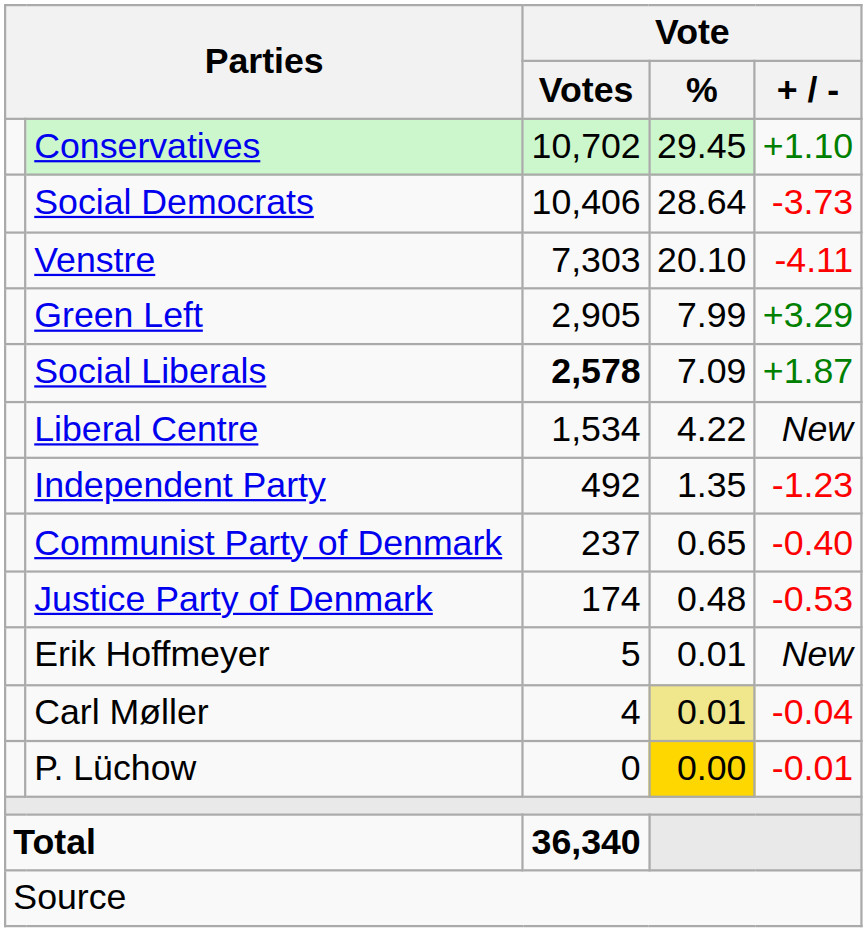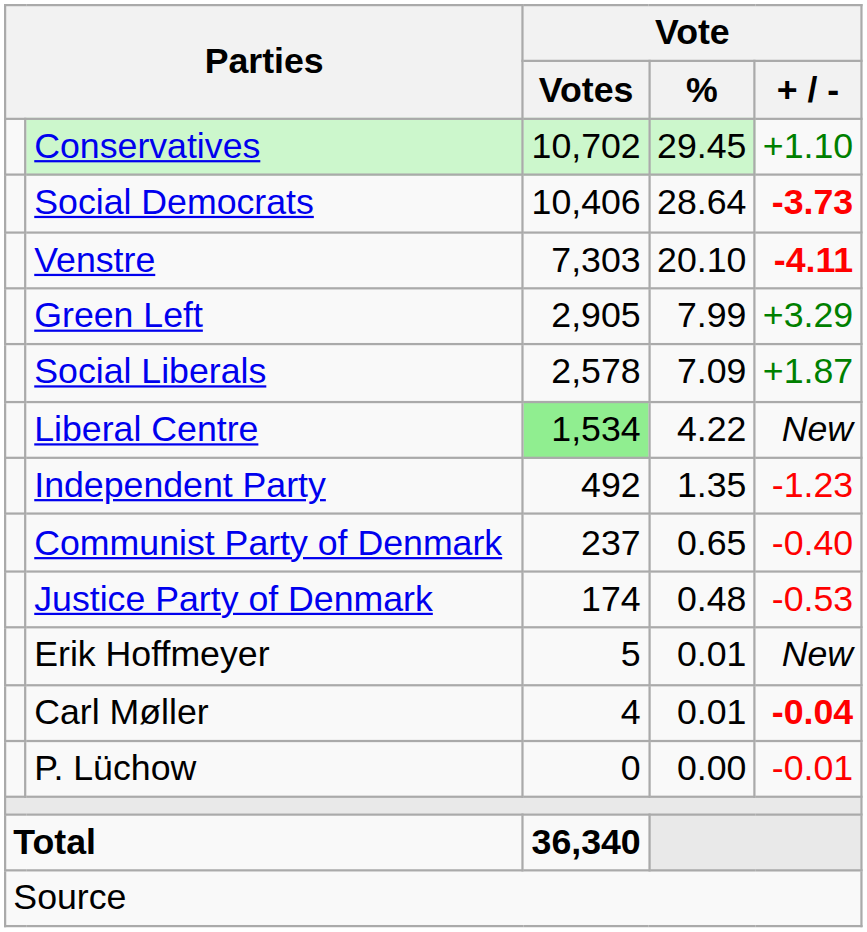(812, 202) normal -> (812, 202) bold
(814, 259) normal -> (813, 259) bold
(596, 372) bold -> (596, 372) normal
(596, 428) no background -> (596, 428) lightgreen background
(712, 711) khaki background -> (712, 711) no background
(812, 711) normal -> (812, 711) bold
(712, 768) gold background -> (712, 768) no background
